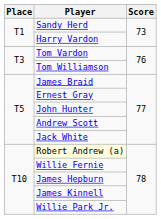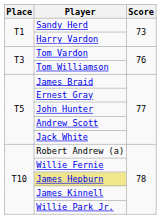(80, 151) lightyellow background -> (80, 151) no background
(70, 179) no background -> (70, 179) khaki background
